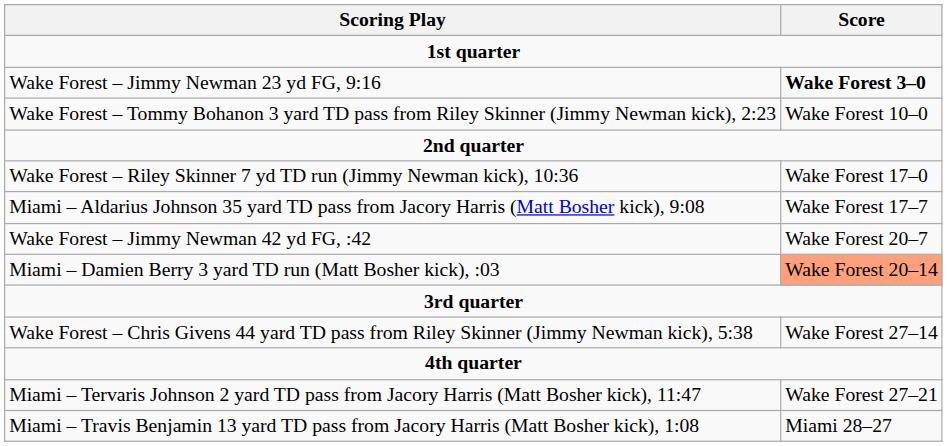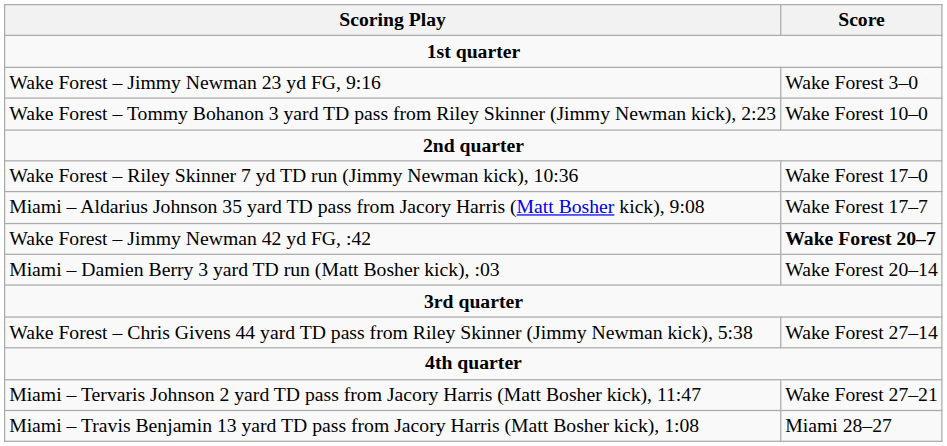(856, 82) bold -> (852, 82) normal
(857, 238) normal -> (860, 238) bold
(862, 269) lightsalmon background -> (862, 269) no background
